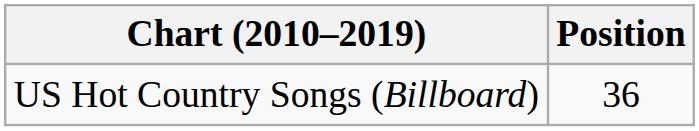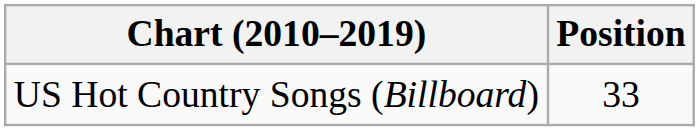(621, 93) 36 -> (621, 93) 33
